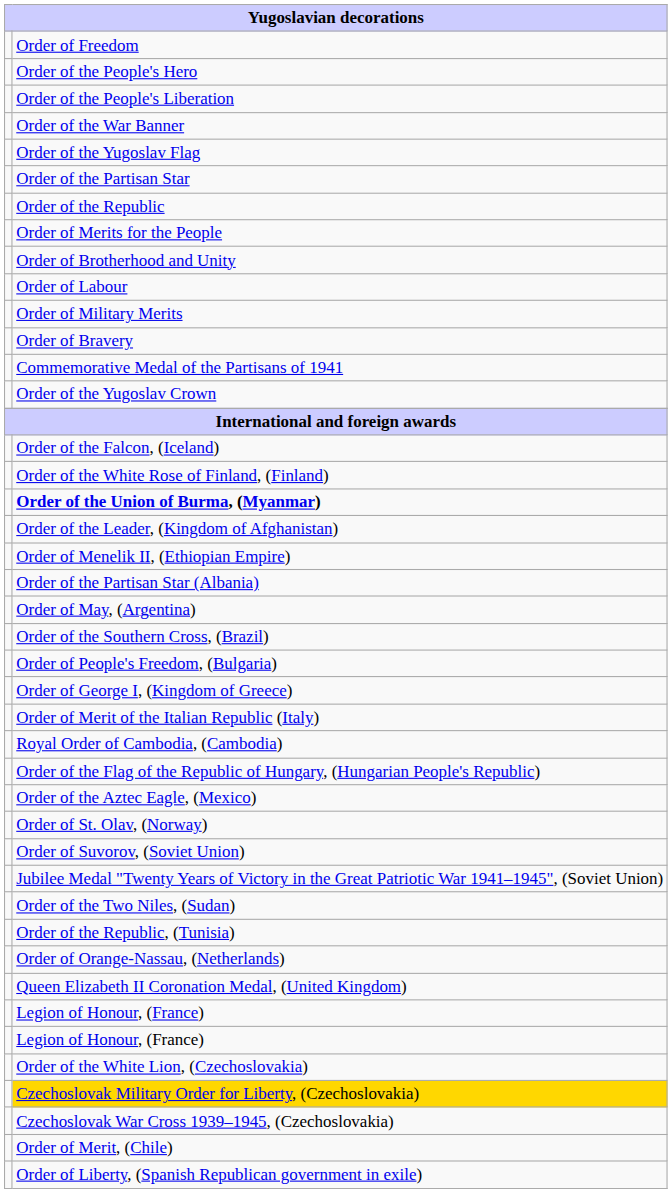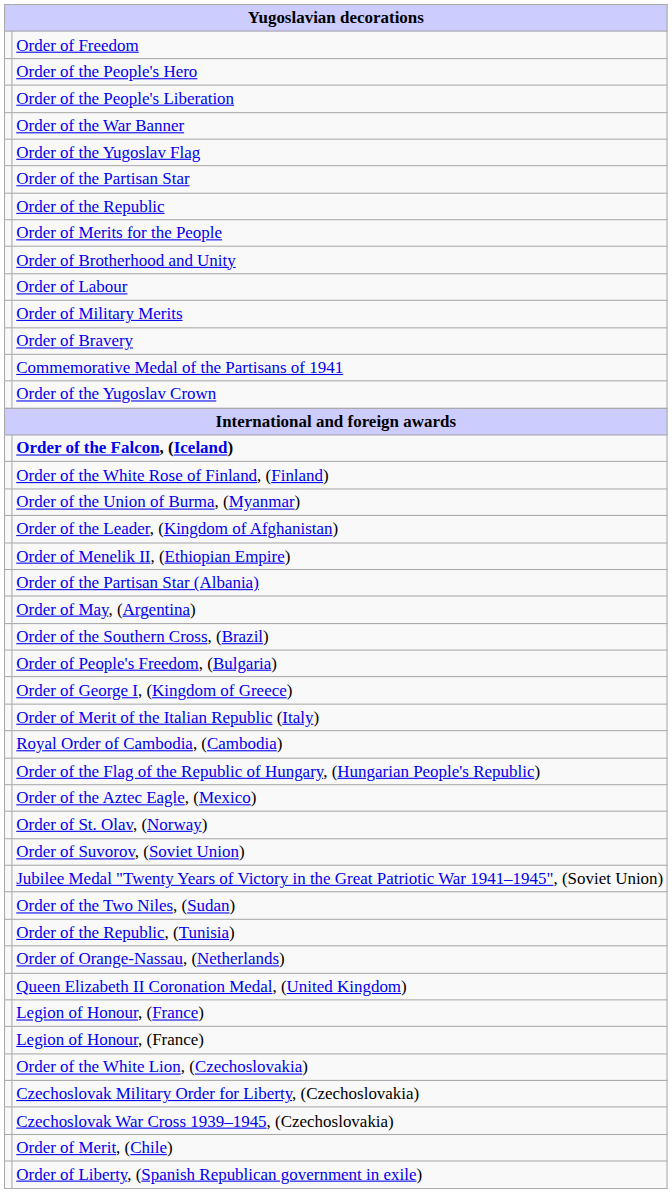(118, 448) normal -> (125, 448) bold
(168, 502) bold -> (158, 502) normal
(218, 1093) gold background -> (218, 1093) no background
